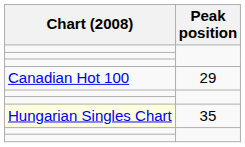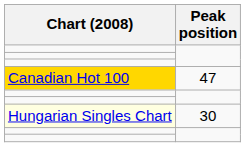(69, 77) no background -> (69, 77) gold background
(208, 77) 29 -> (208, 77) 47
(208, 115) 35 -> (208, 115) 30
